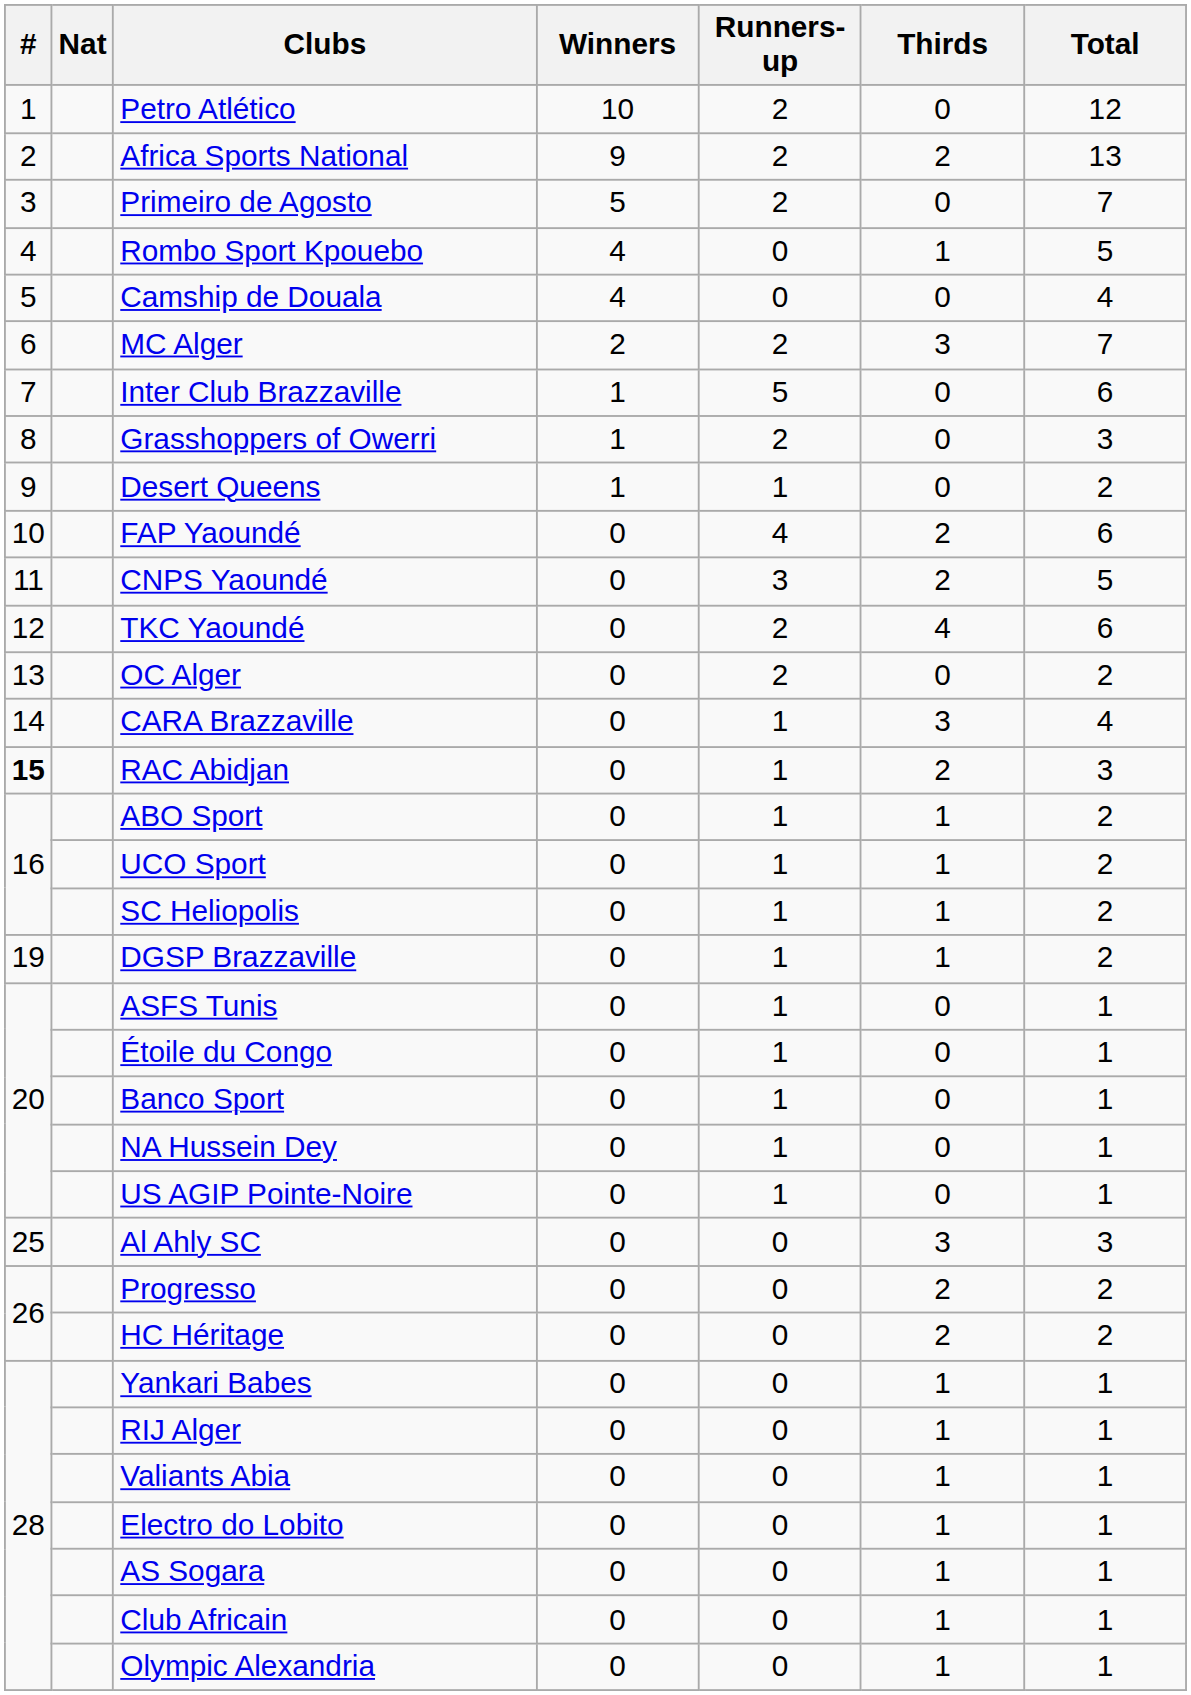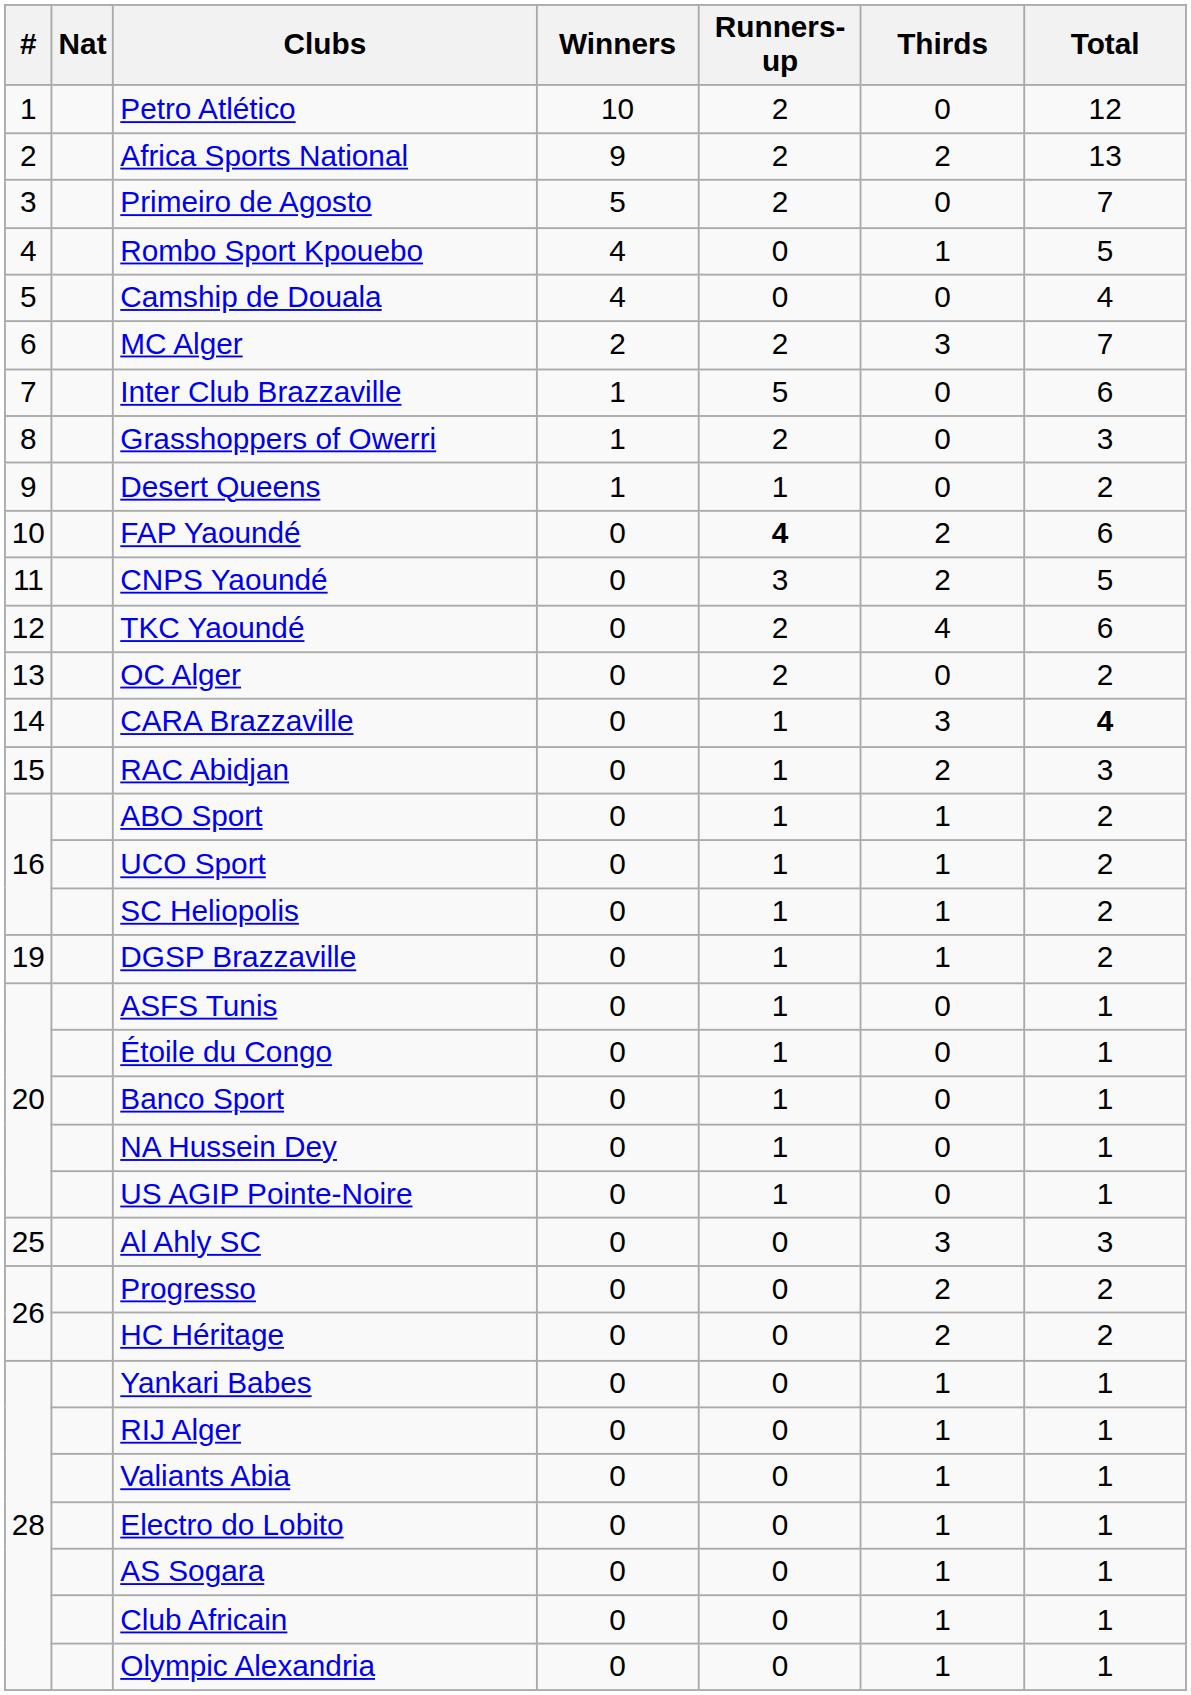(780, 533) normal -> (780, 533) bold
(1105, 722) normal -> (1105, 722) bold
(28, 769) bold -> (28, 769) normal
